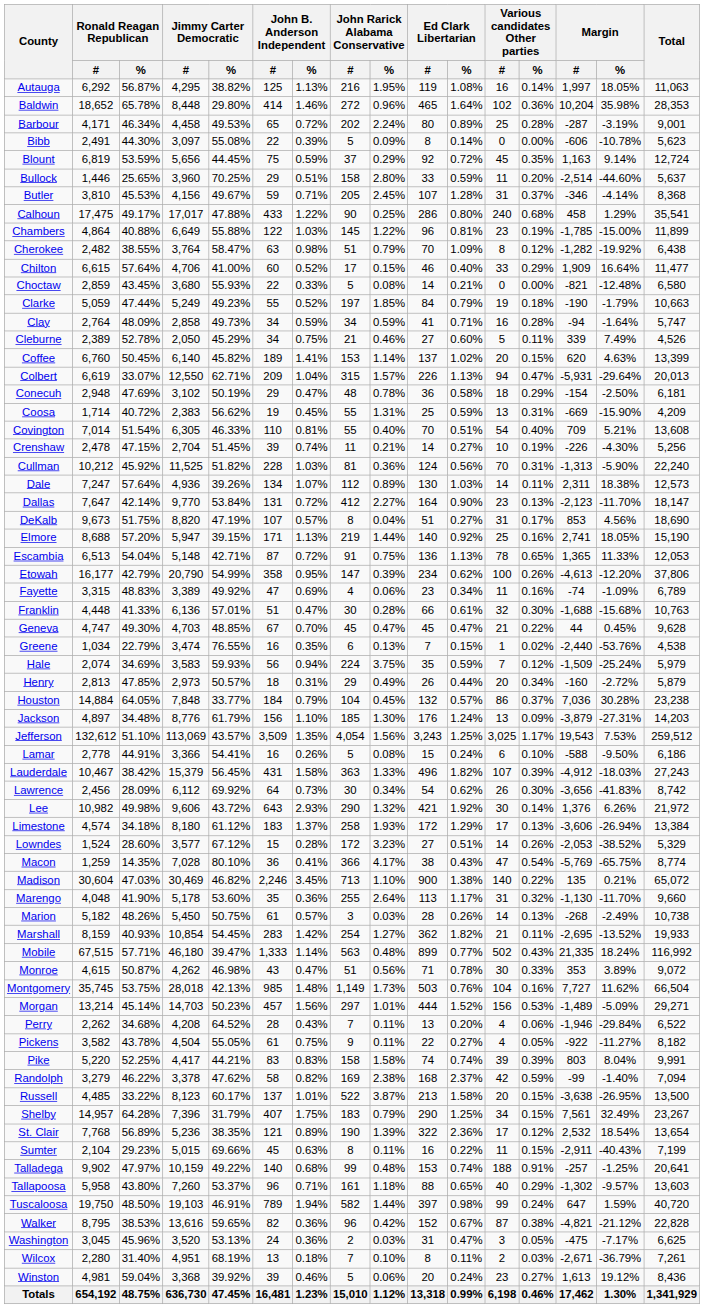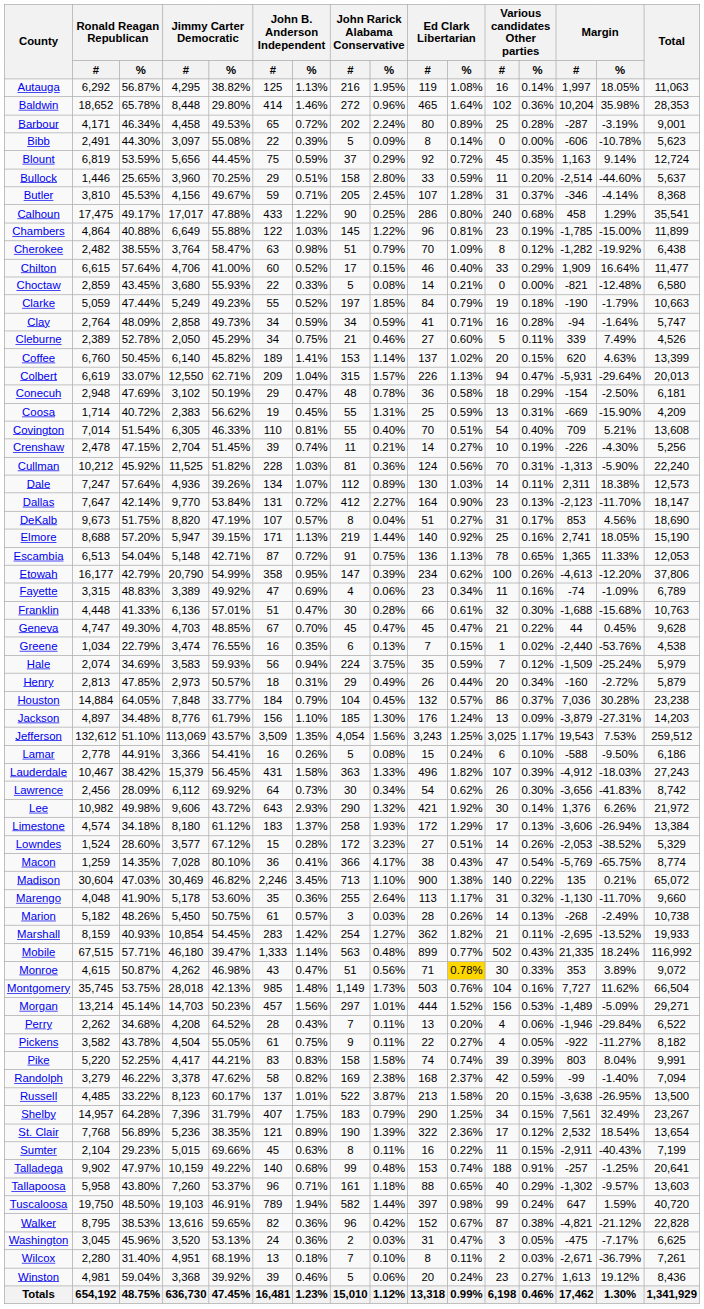(466, 970) no background -> (466, 970) gold background
